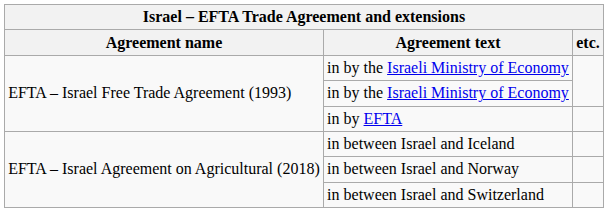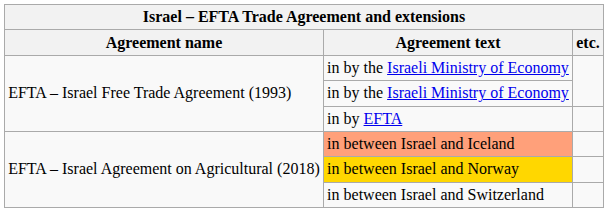(421, 144) no background -> (421, 144) lightsalmon background
(423, 169) no background -> (423, 169) gold background
